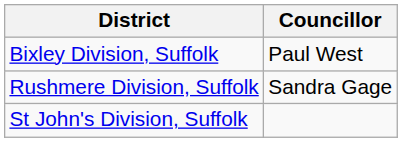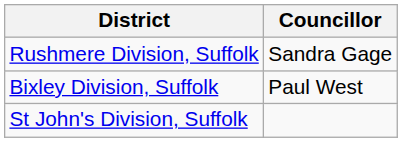rows swapped: (114, 53) <-> (134, 86)
